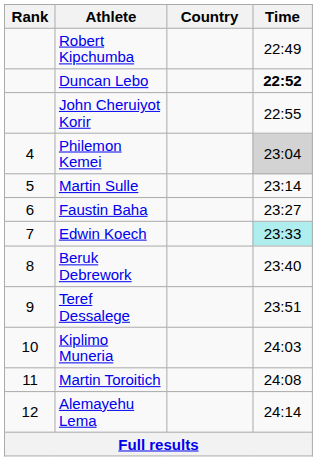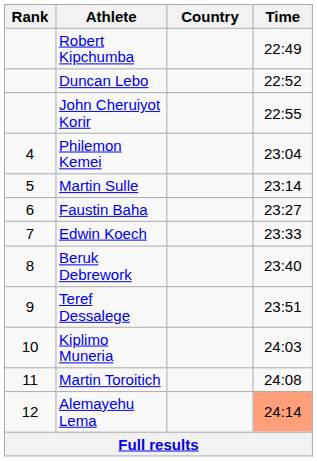(282, 81) bold -> (283, 81) normal
(282, 154) lightgrey background -> (283, 154) no background
(282, 234) paleturquoise background -> (283, 234) no background
(282, 412) no background -> (283, 412) lightsalmon background
